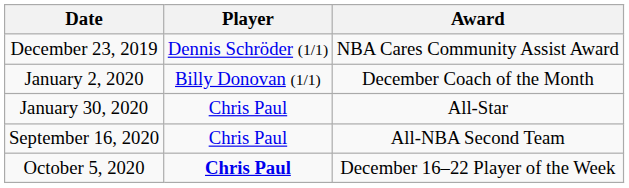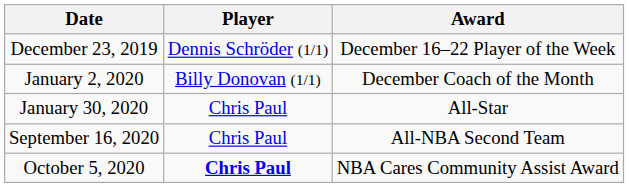(478, 49) NBA Cares Community Assist Award -> (478, 49) December 16–22 Player of the Week
(478, 167) December 16–22 Player of the Week -> (478, 167) NBA Cares Community Assist Award
